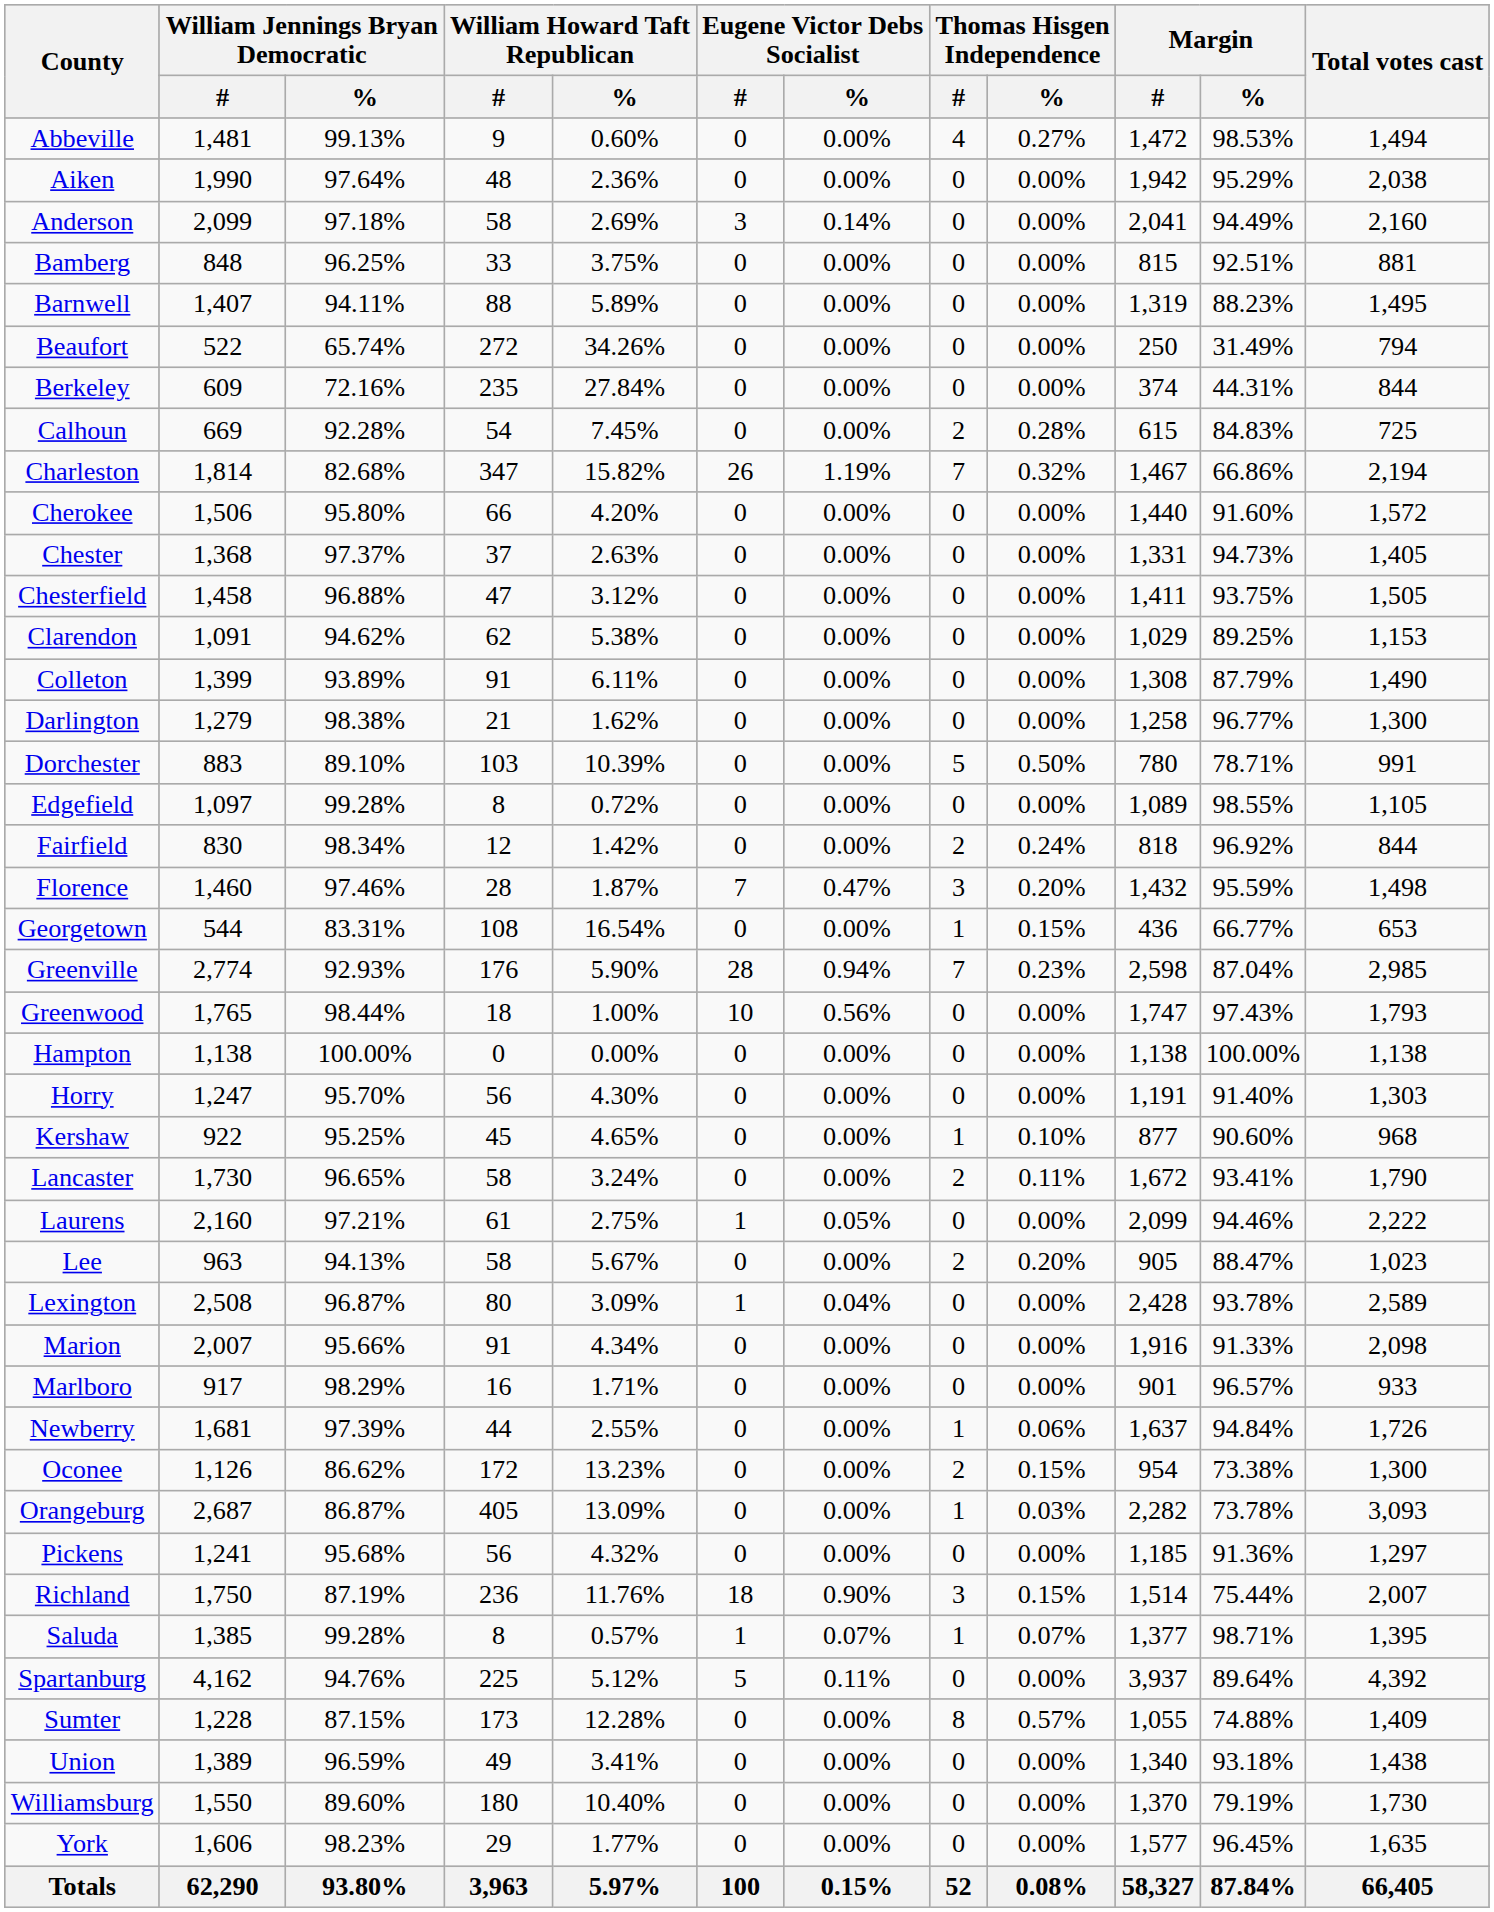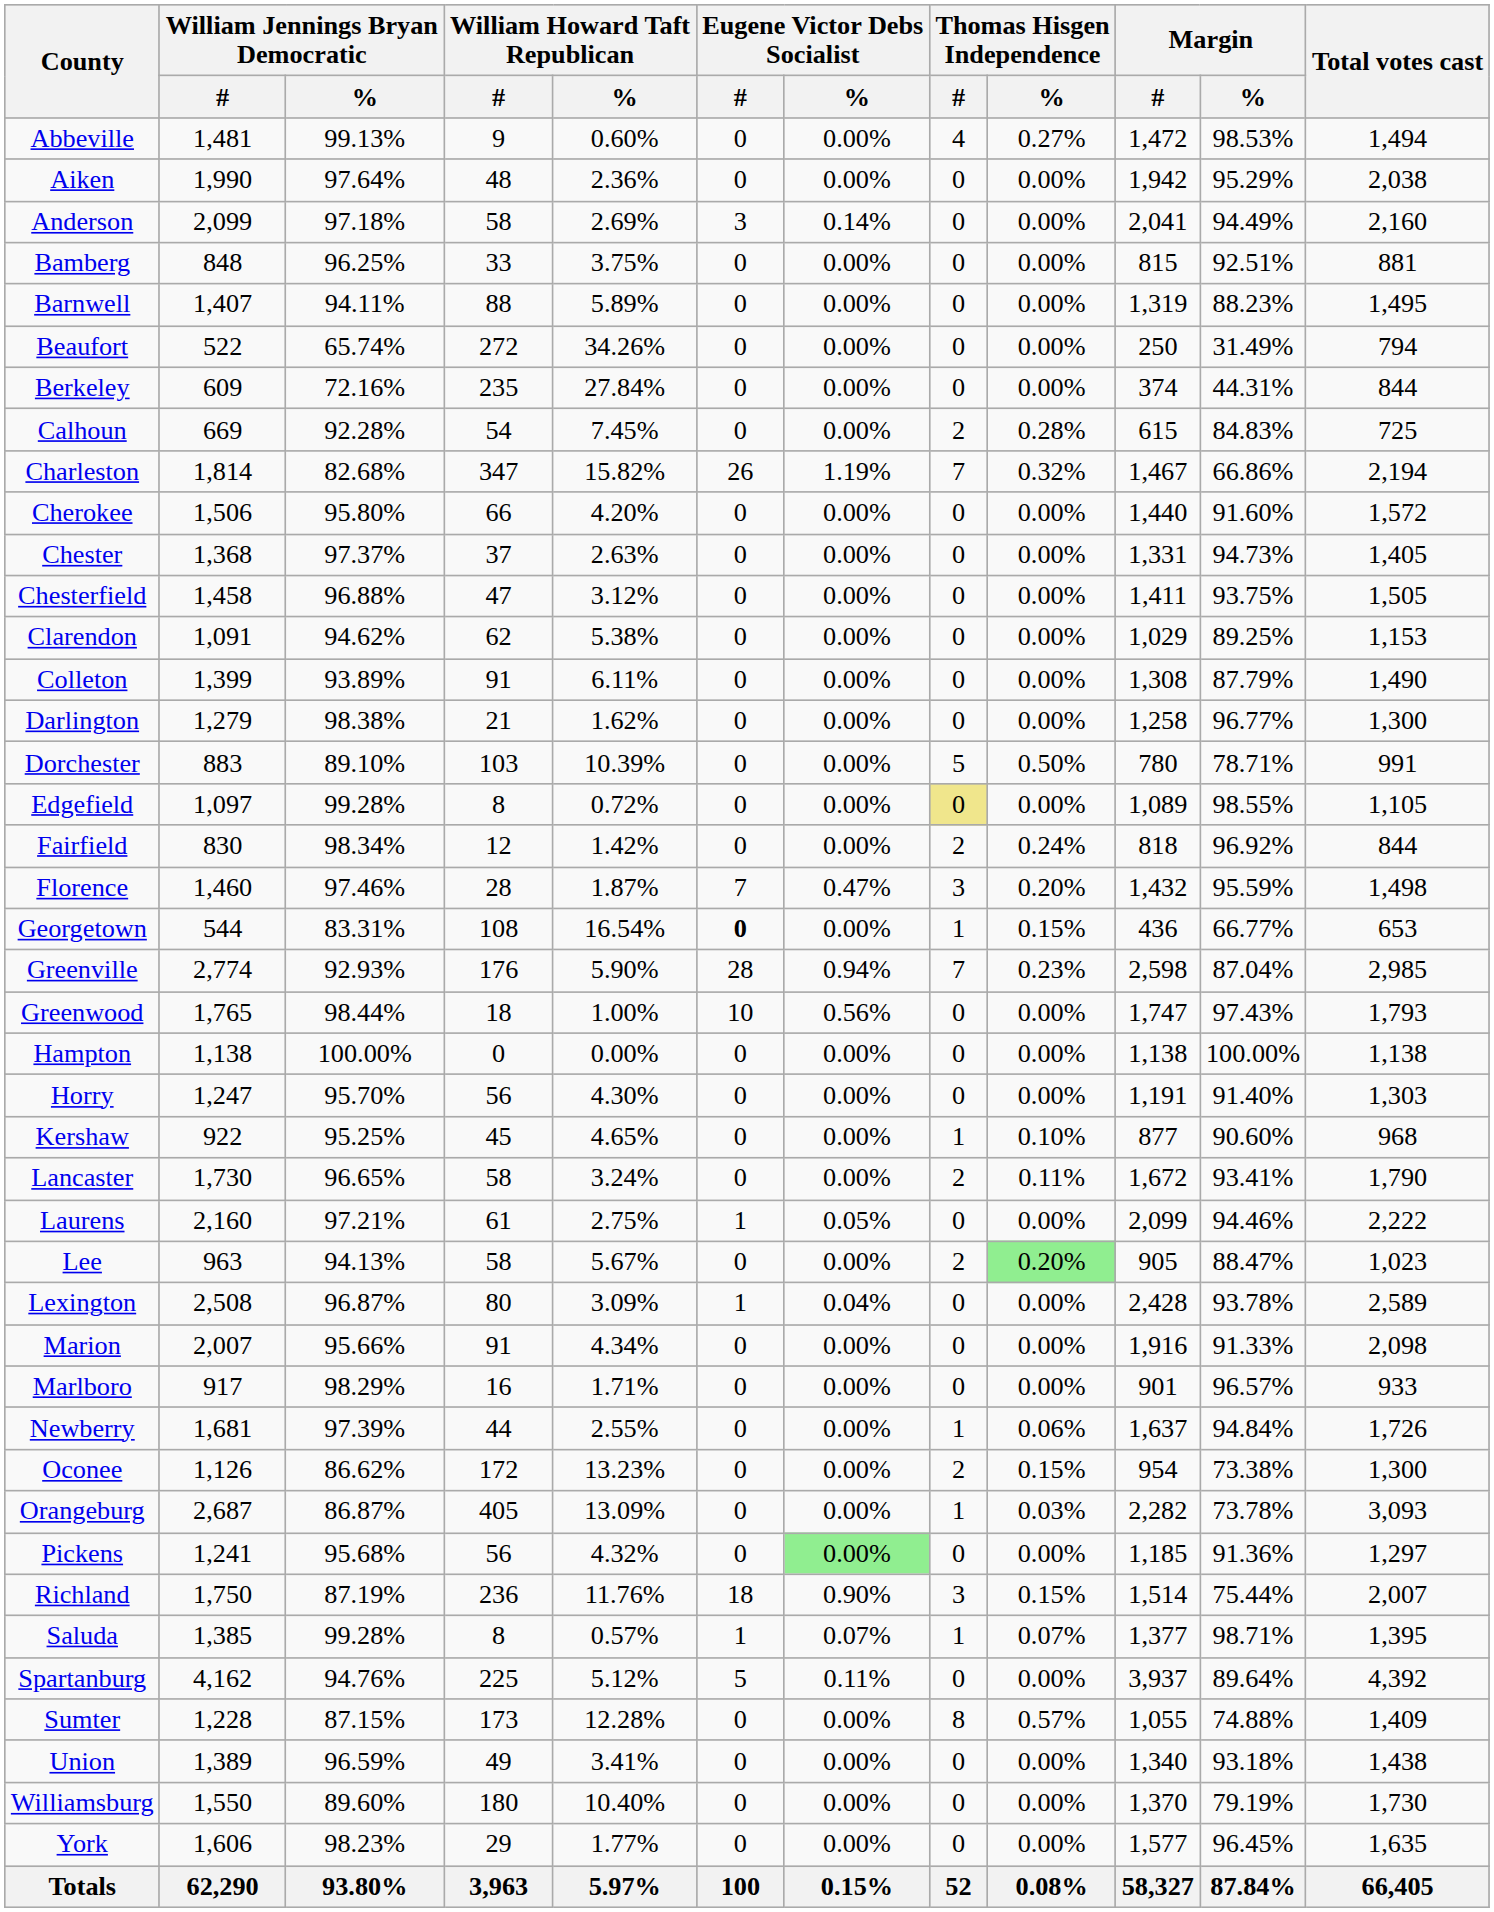(958, 803) no background -> (958, 803) khaki background
(740, 928) normal -> (740, 928) bold
(1052, 1261) no background -> (1052, 1261) lightgreen background
(857, 1552) no background -> (857, 1552) lightgreen background
